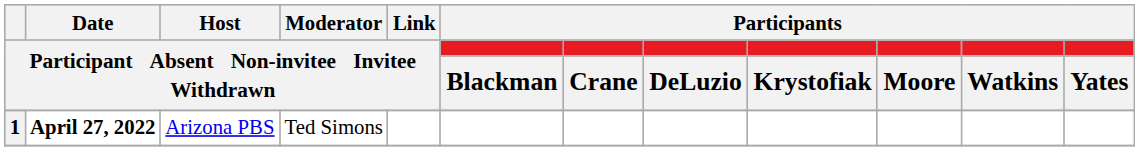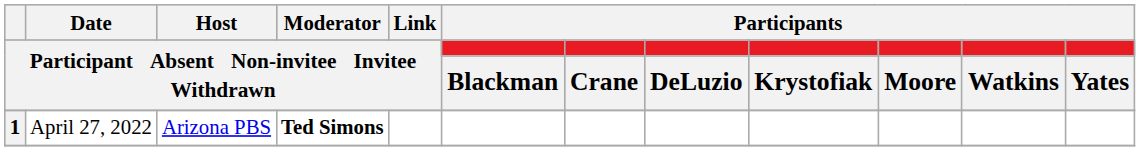(93, 127) bold -> (91, 127) normal
(334, 127) normal -> (332, 127) bold
